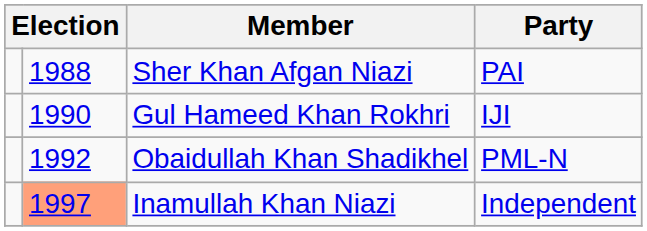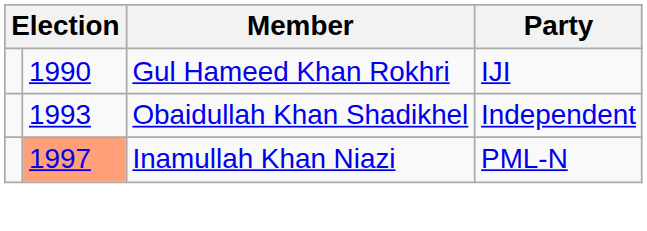- row: (272, 70)
(60, 159) 1992 -> (60, 114) 1993
(524, 159) PML-N -> (559, 114) Independent
(559, 203) Independent -> (524, 159) PML-N
